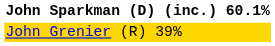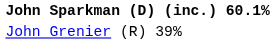(94, 32) gold background -> (94, 32) no background
